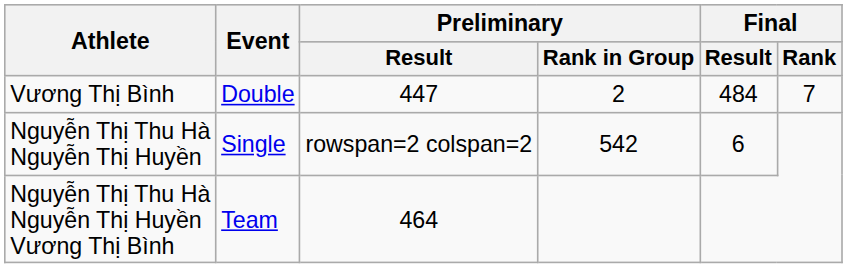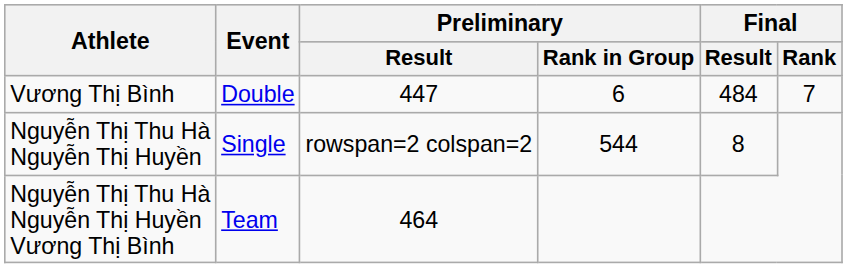(619, 95) 2 -> (619, 95) 6
(619, 144) 542 -> (619, 144) 544
(738, 144) 6 -> (738, 144) 8
